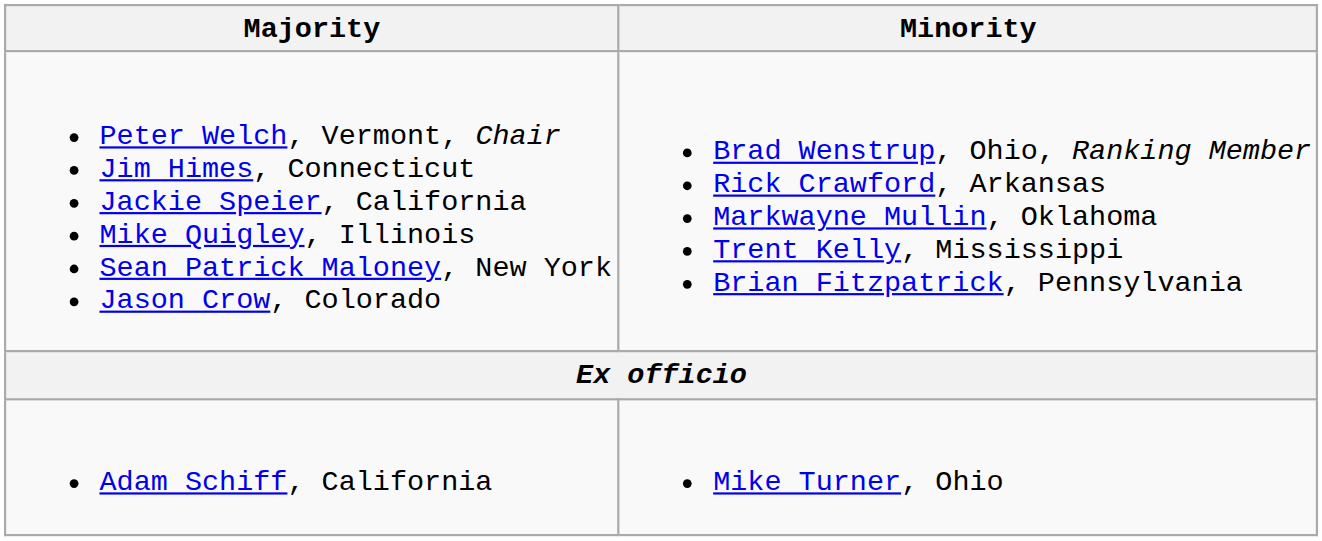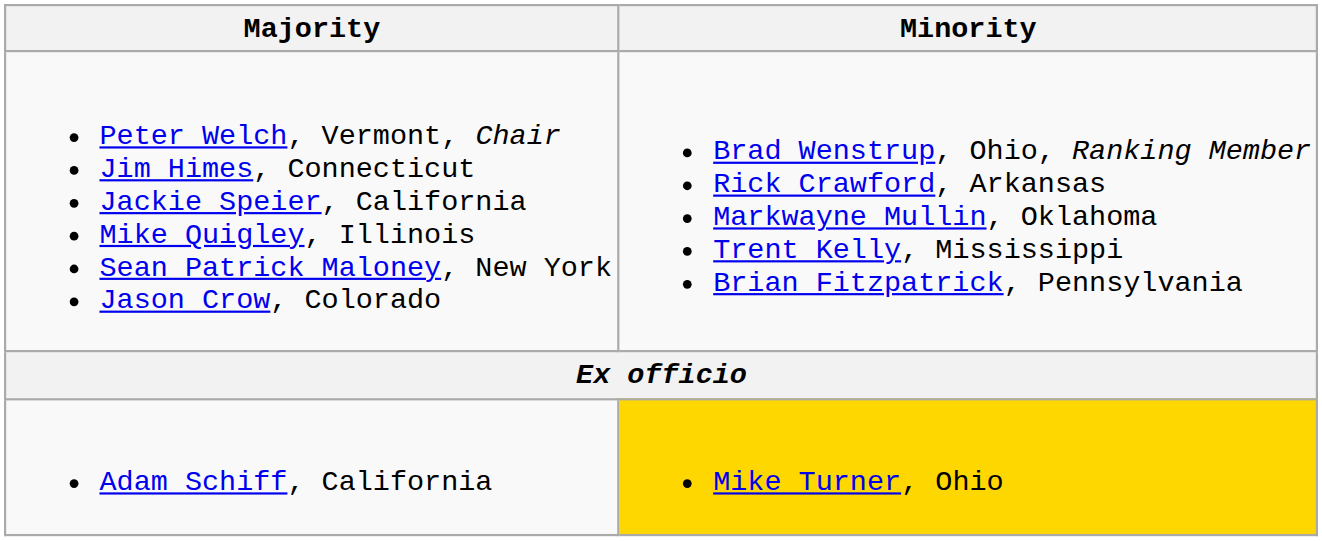(968, 483) no background -> (968, 483) gold background
